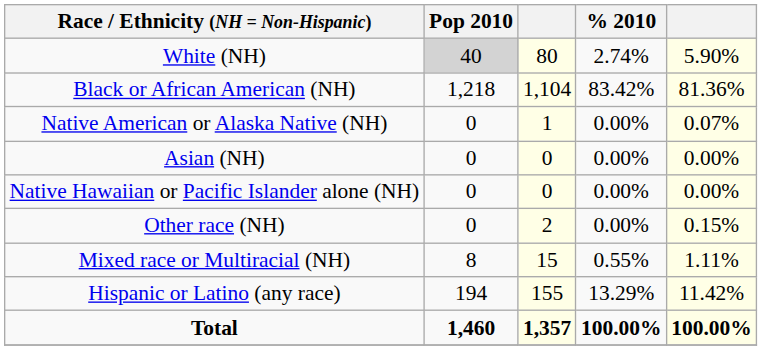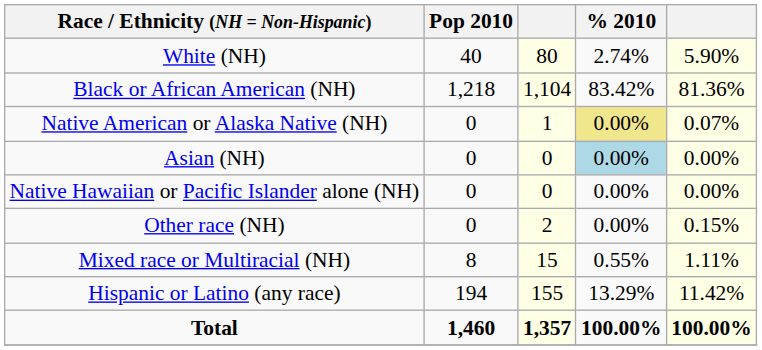(471, 55) lightgrey background -> (471, 55) no background
(621, 123) no background -> (621, 123) khaki background
(621, 157) no background -> (621, 157) lightblue background
